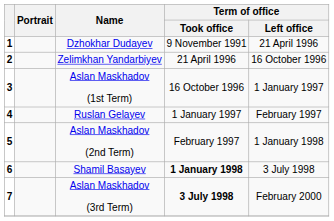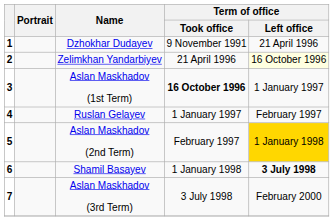(289, 60) no background -> (289, 60) lightyellow background
(207, 87) normal -> (207, 87) bold
(289, 142) no background -> (289, 142) gold background
(207, 169) bold -> (207, 169) normal
(289, 169) normal -> (289, 169) bold
(207, 197) bold -> (207, 197) normal
